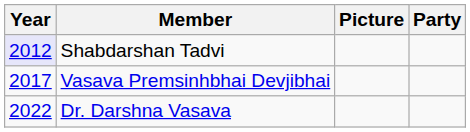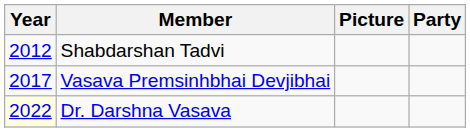(30, 50) lavender background -> (30, 50) no background
(30, 111) no background -> (30, 111) lightyellow background
